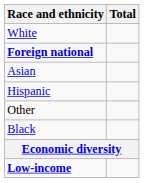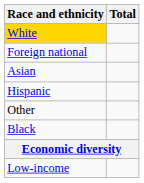(22, 33) no background -> (22, 33) gold background
(50, 52) bold -> (47, 52) normal
(39, 168) bold -> (38, 168) normal
